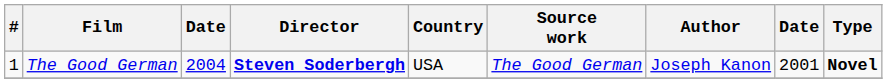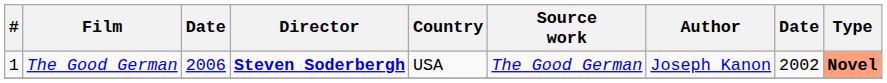(206, 65) 2004 -> (206, 65) 2006
(799, 65) 2001 -> (799, 65) 2002
(853, 65) no background -> (853, 65) lightsalmon background
